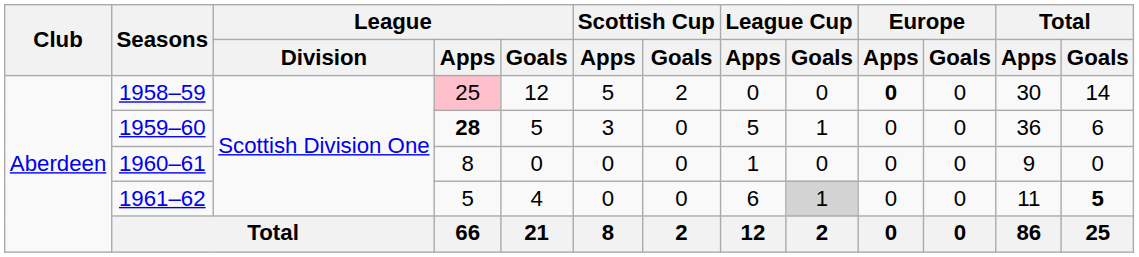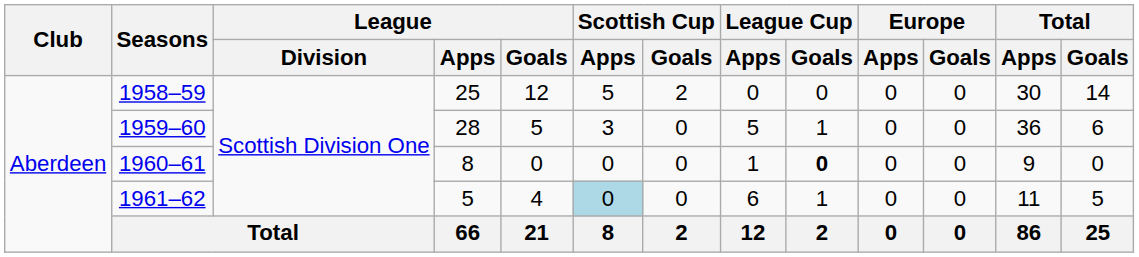(468, 92) pink background -> (468, 92) no background
(891, 92) bold -> (891, 92) normal
(468, 127) bold -> (468, 127) normal
(822, 163) normal -> (822, 163) bold
(608, 198) no background -> (608, 198) lightblue background
(822, 198) lightgrey background -> (822, 198) no background
(1098, 198) bold -> (1098, 198) normal
